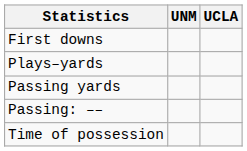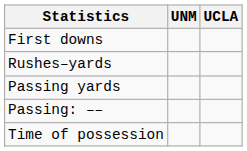- row: (56, 64)
+ row: (60, 64)
